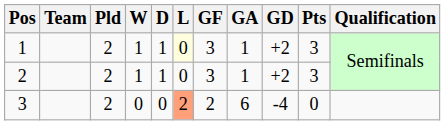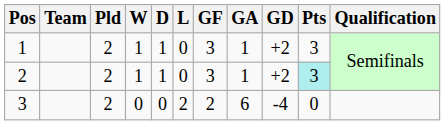(183, 47) lightyellow background -> (183, 47) no background
(314, 76) no background -> (314, 76) paleturquoise background
(183, 104) lightsalmon background -> (183, 104) no background
